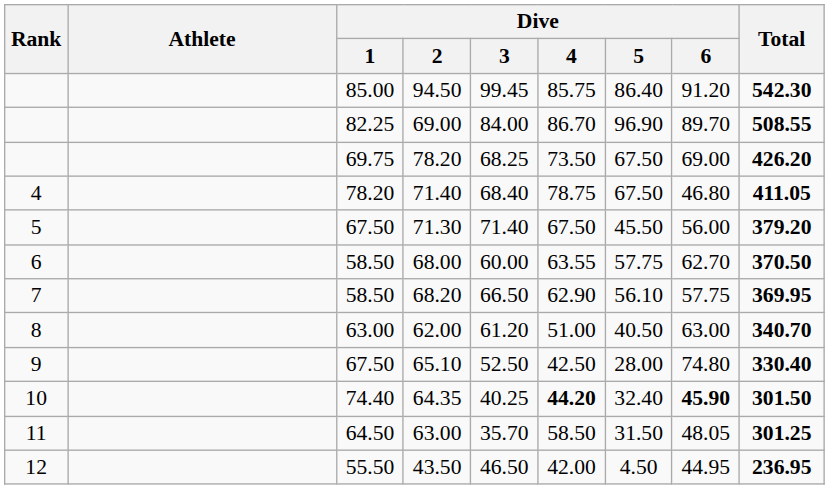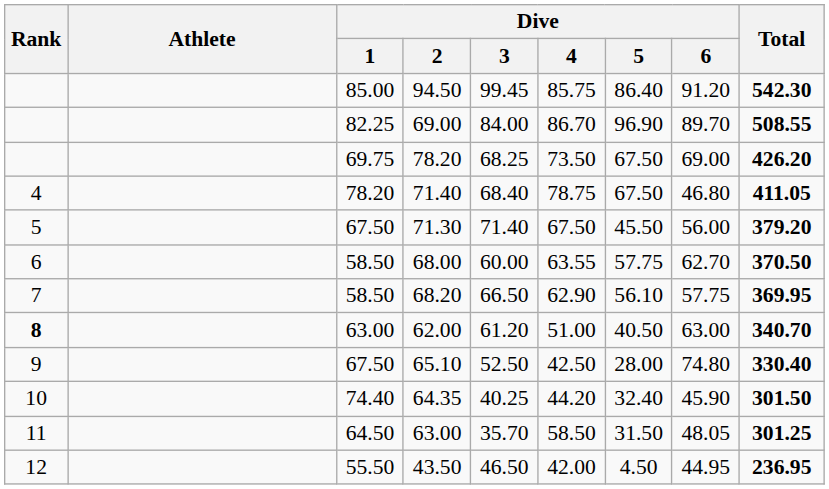(36, 329) normal -> (36, 329) bold
(571, 398) bold -> (571, 398) normal
(706, 398) bold -> (706, 398) normal
